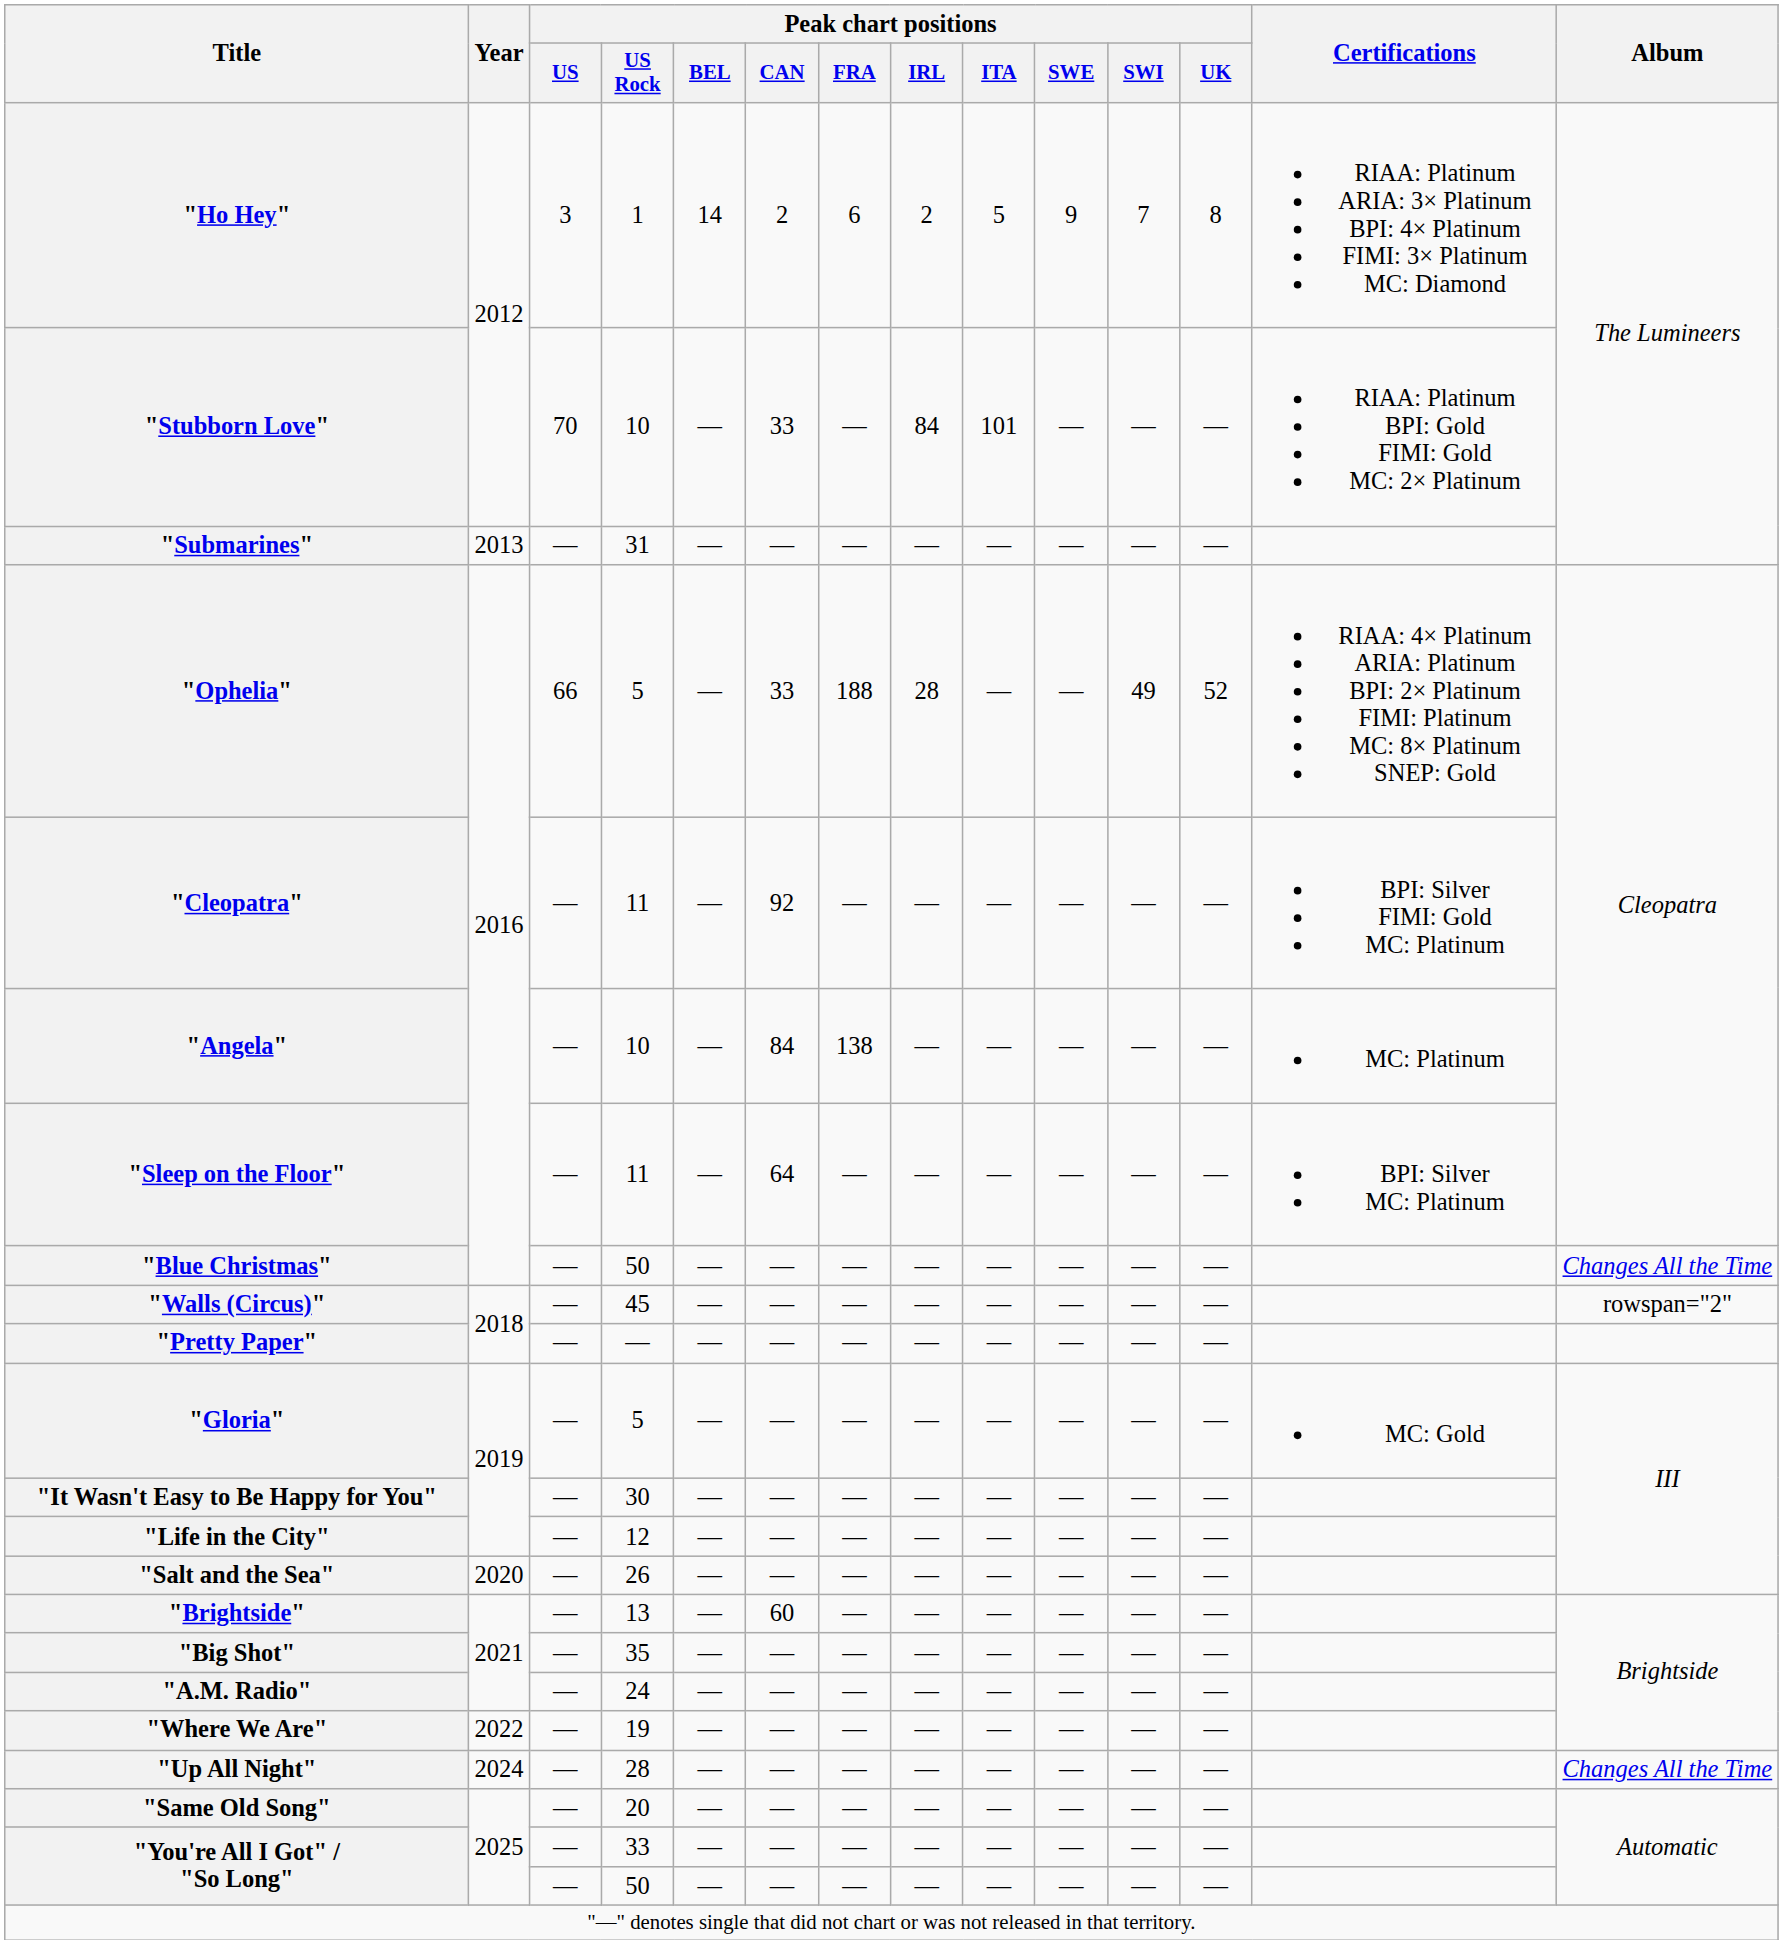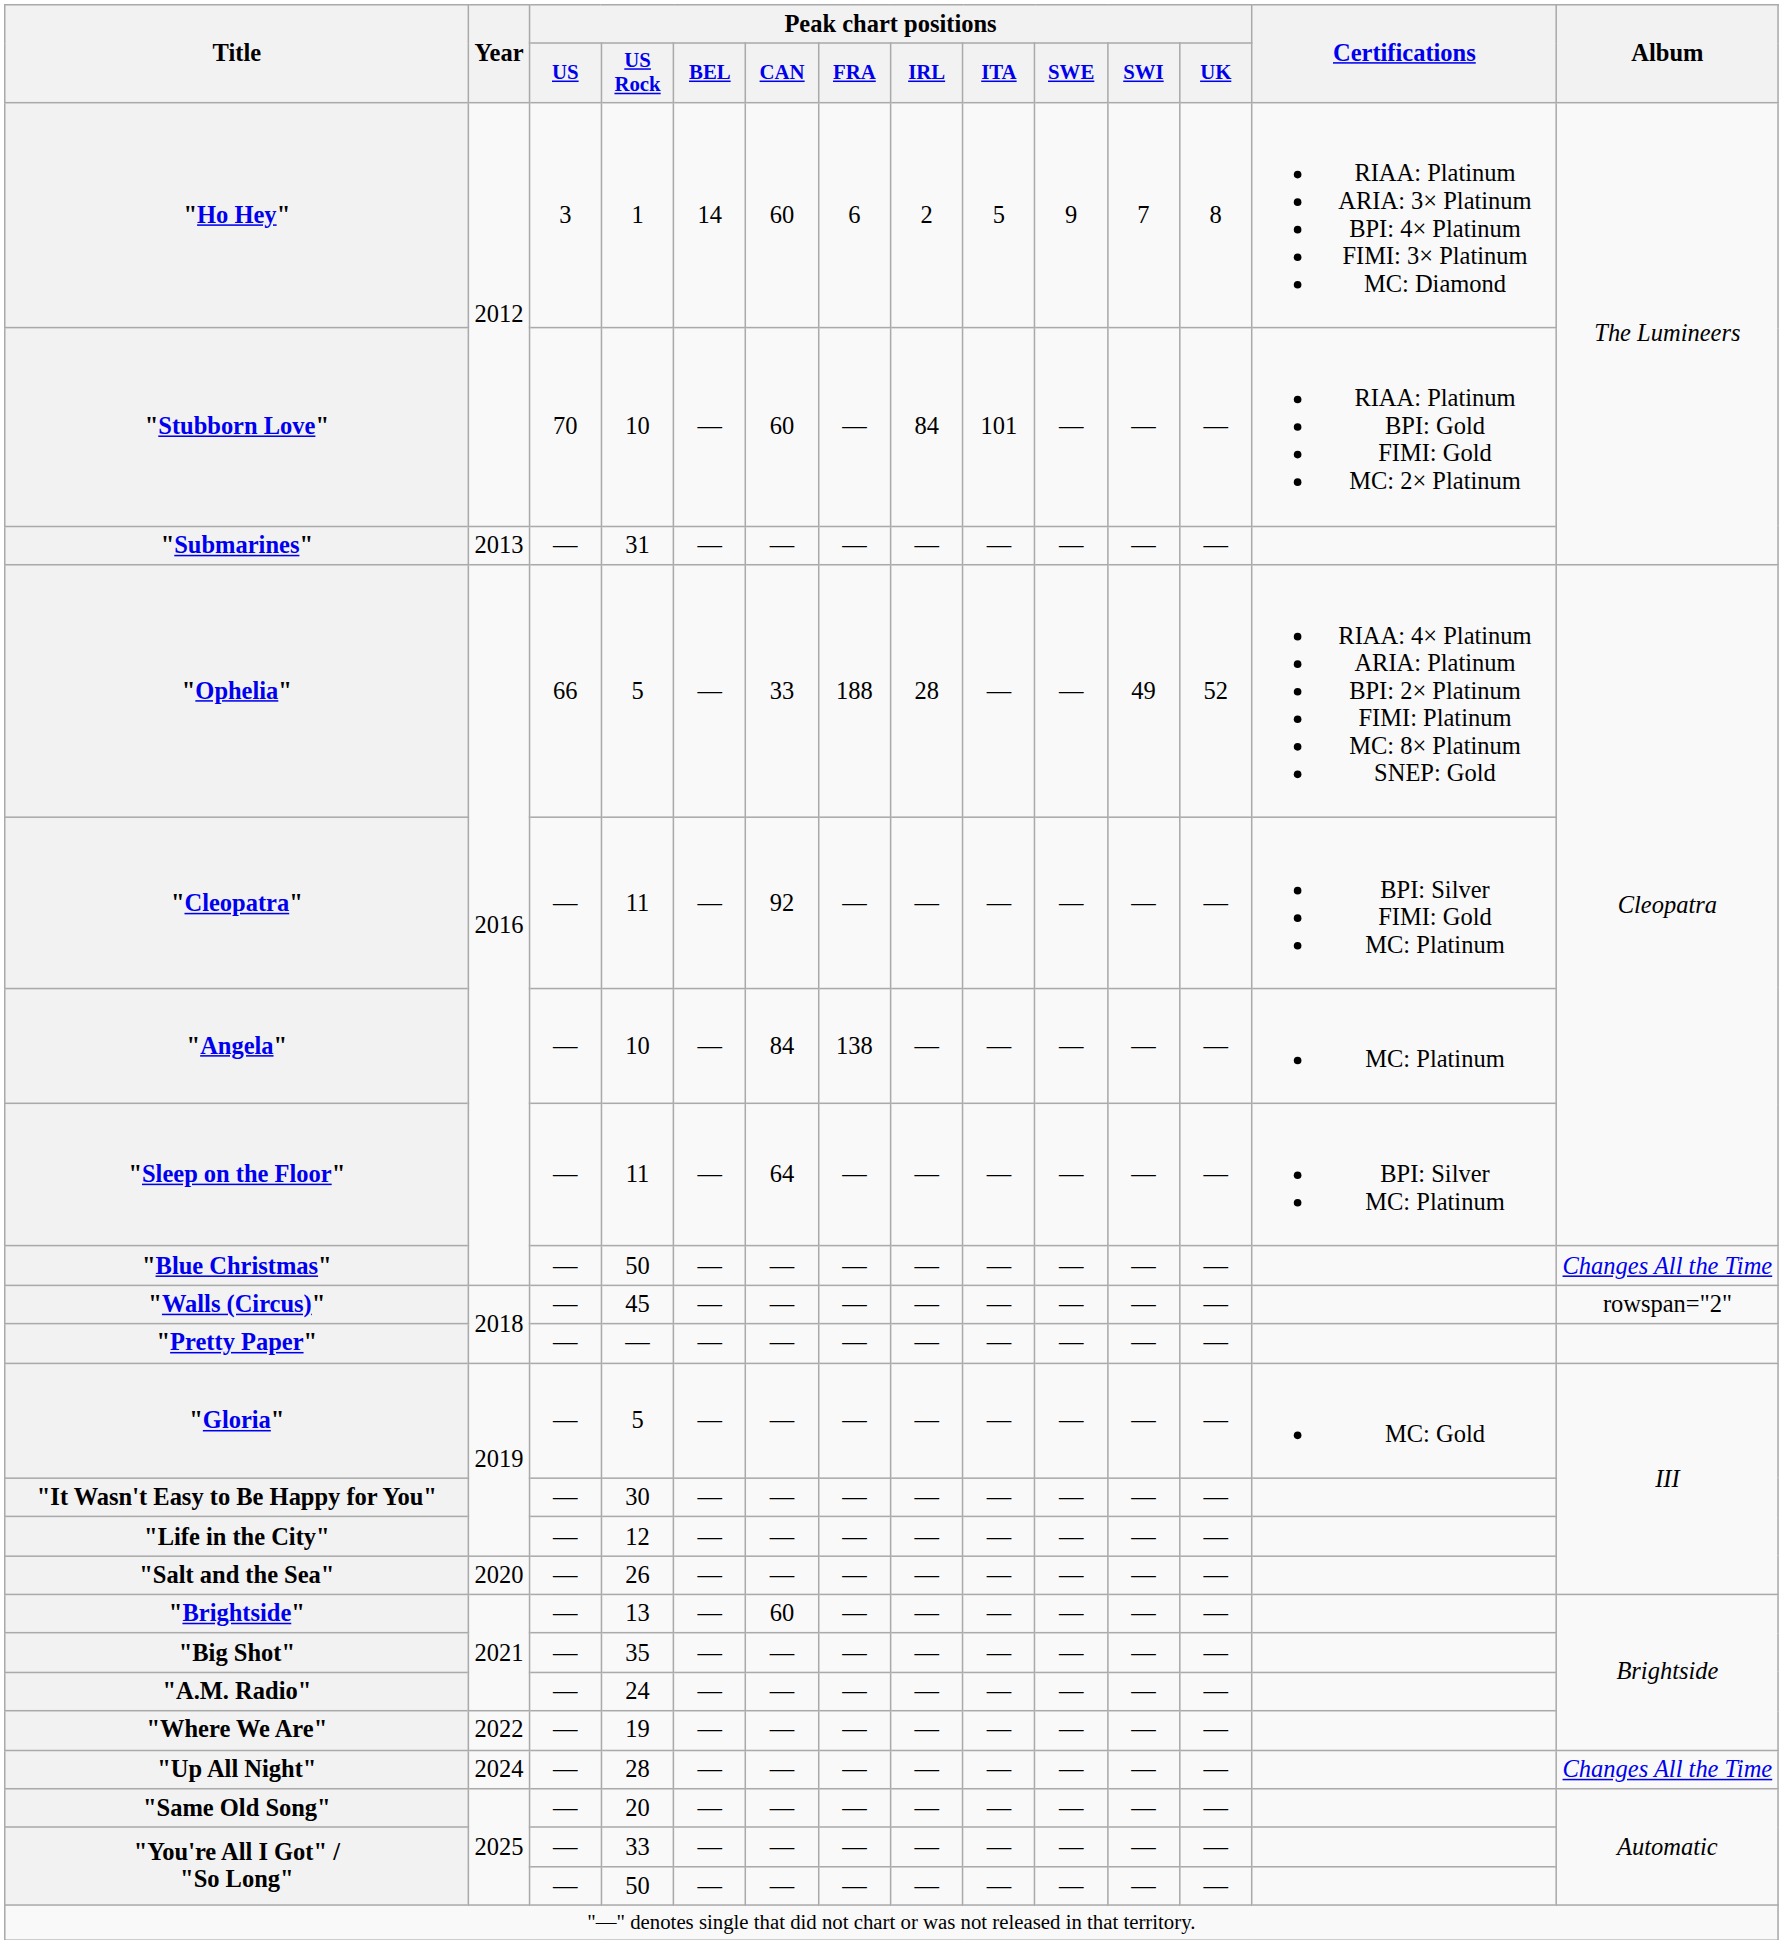(782, 214) 2 -> (782, 214) 60
(782, 426) 33 -> (782, 426) 60
